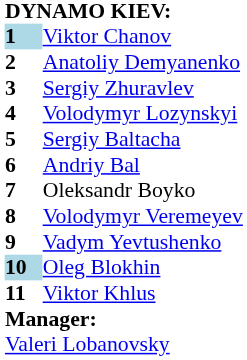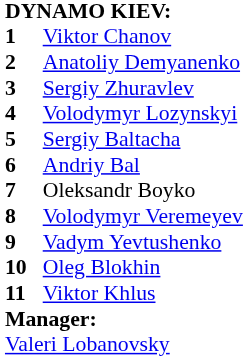(10, 36) lightblue background -> (10, 36) no background
(16, 267) lightblue background -> (16, 267) no background
